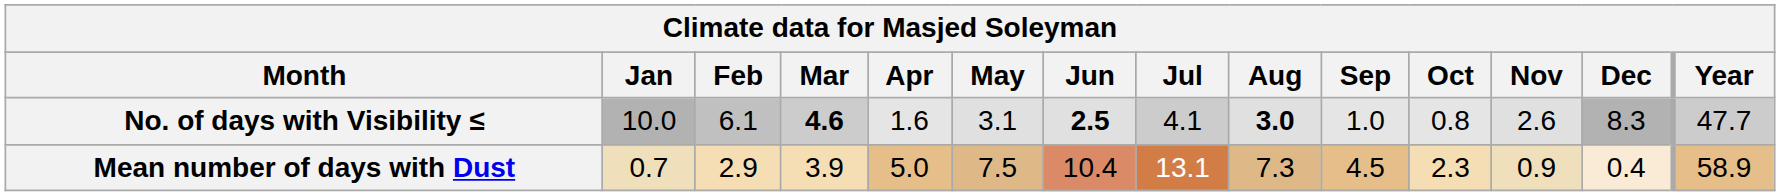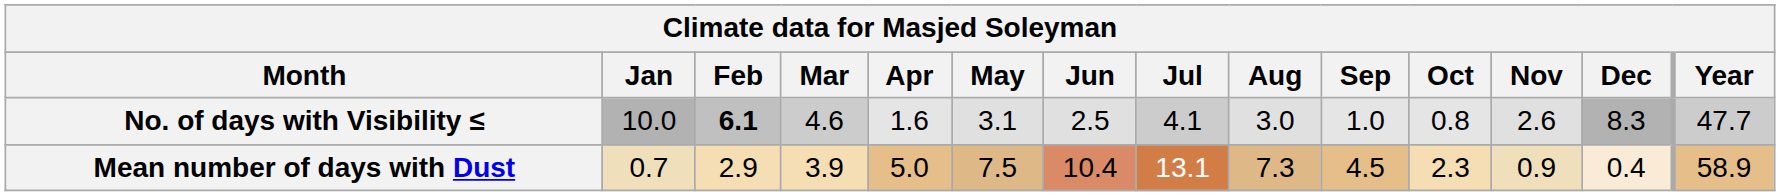(738, 121) normal -> (738, 121) bold
(824, 121) bold -> (824, 121) normal
(1090, 121) bold -> (1090, 121) normal
(1275, 121) bold -> (1275, 121) normal
